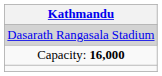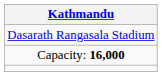(81, 34) lightgrey background -> (81, 34) no background
